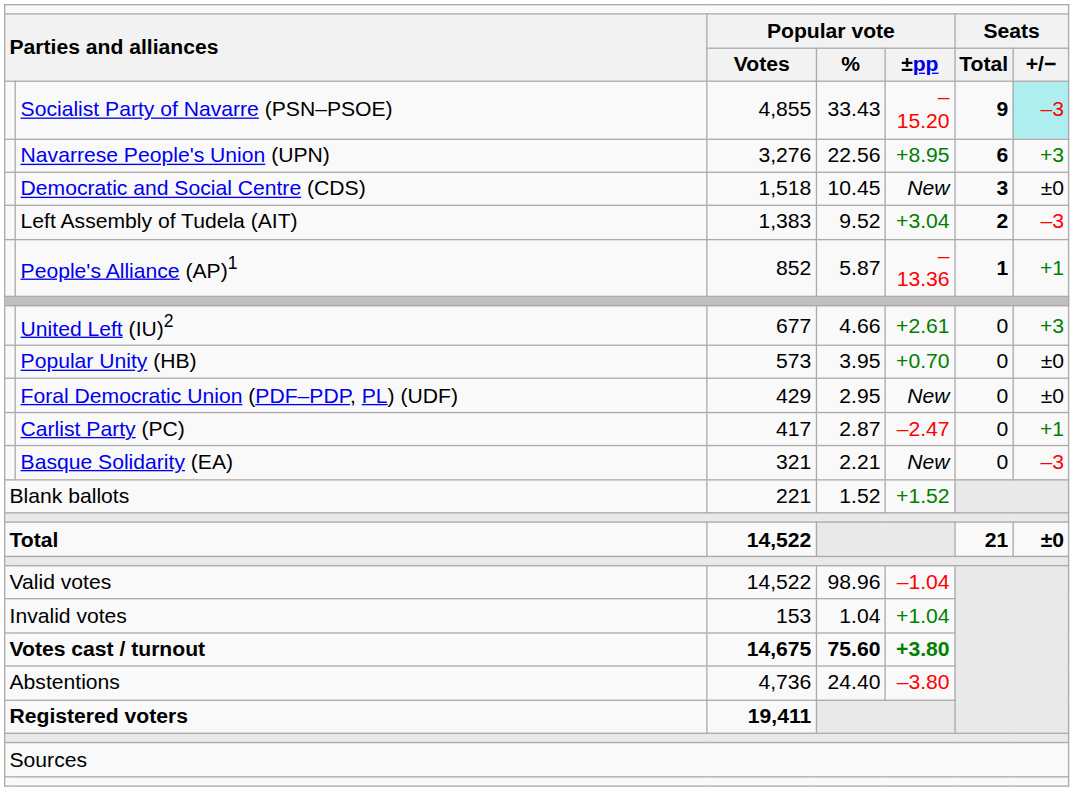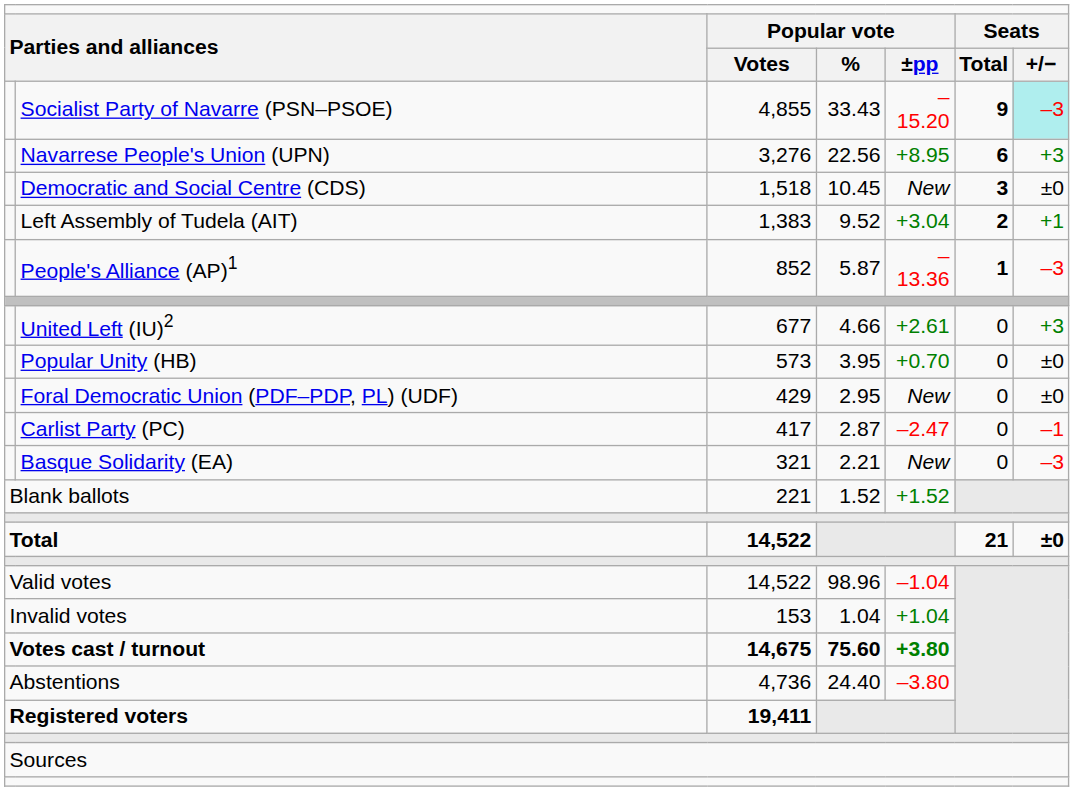(1052, 222) –3 -> (1052, 222) +1
(1052, 267) +1 -> (1052, 267) –3
(1052, 428) +1 -> (1052, 428) –1
